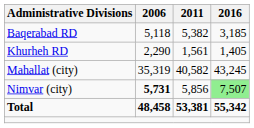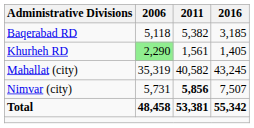(157, 51) no background -> (157, 51) lightgreen background
(157, 88) bold -> (157, 88) normal
(195, 88) normal -> (195, 88) bold
(233, 88) lightgreen background -> (233, 88) no background
